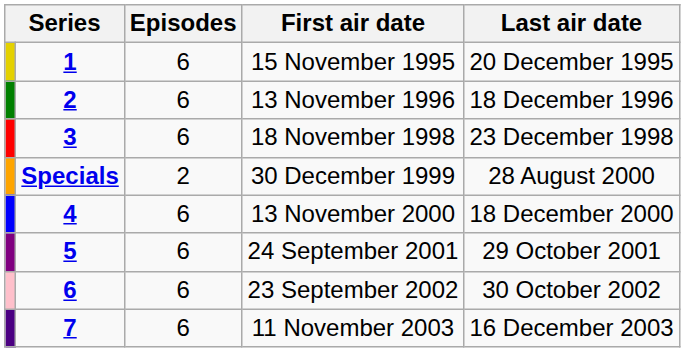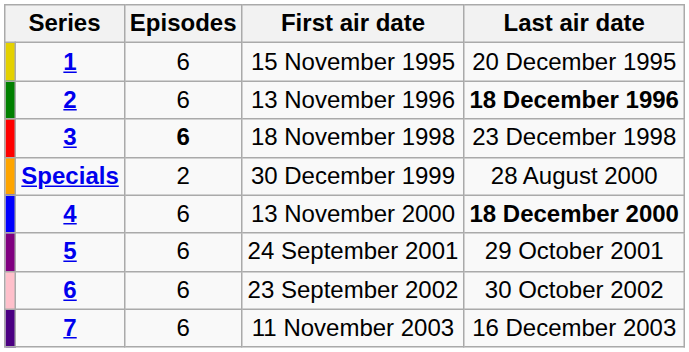(572, 99) normal -> (574, 99) bold
(183, 137) normal -> (183, 137) bold
(572, 213) normal -> (574, 213) bold
